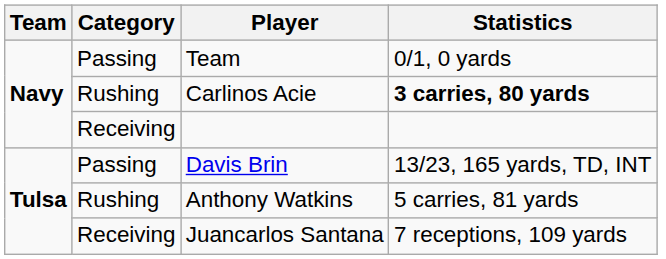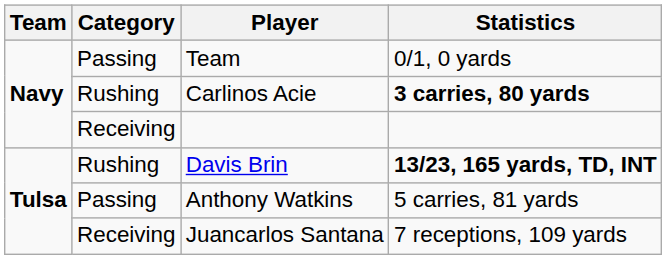(117, 164) Passing -> (118, 164) Rushing
(523, 164) normal -> (525, 164) bold
(118, 200) Rushing -> (117, 200) Passing
